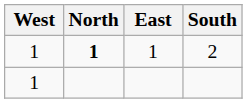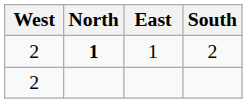(34, 51) 1 -> (34, 51) 2
(34, 82) 1 -> (34, 82) 2
